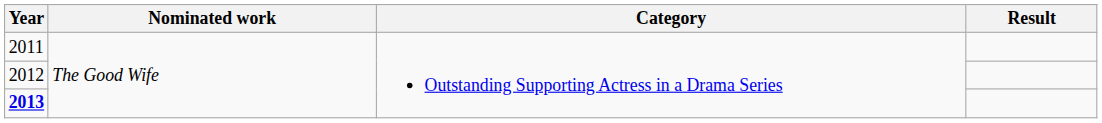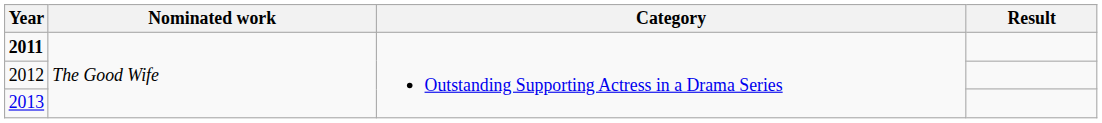(26, 46) normal -> (26, 46) bold
(26, 103) bold -> (26, 103) normal
